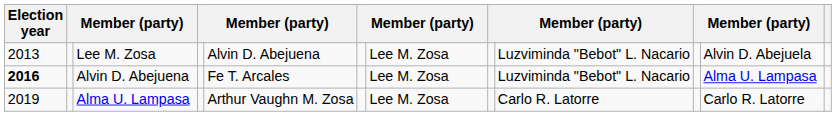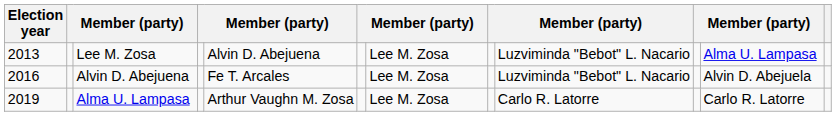(757, 54) Alvin D. Abejuela -> (760, 54) Alma U. Lampasa
(24, 76) bold -> (24, 76) normal
(760, 76) Alma U. Lampasa -> (757, 76) Alvin D. Abejuela
